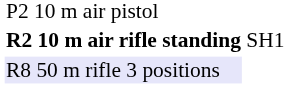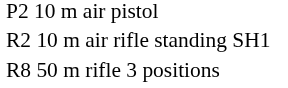(123, 40) bold -> (116, 40) normal
(113, 69) lavender background -> (113, 69) no background
